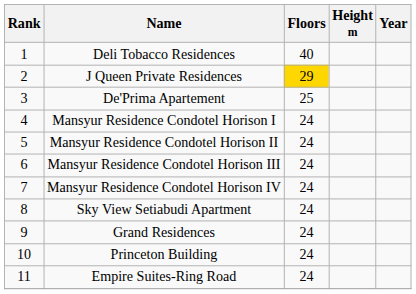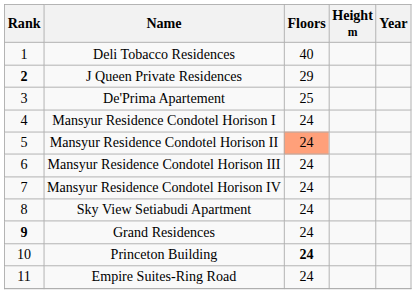(24, 76) normal -> (24, 76) bold
(307, 76) gold background -> (307, 76) no background
(307, 143) no background -> (307, 143) lightsalmon background
(24, 232) normal -> (24, 232) bold
(307, 254) normal -> (307, 254) bold
